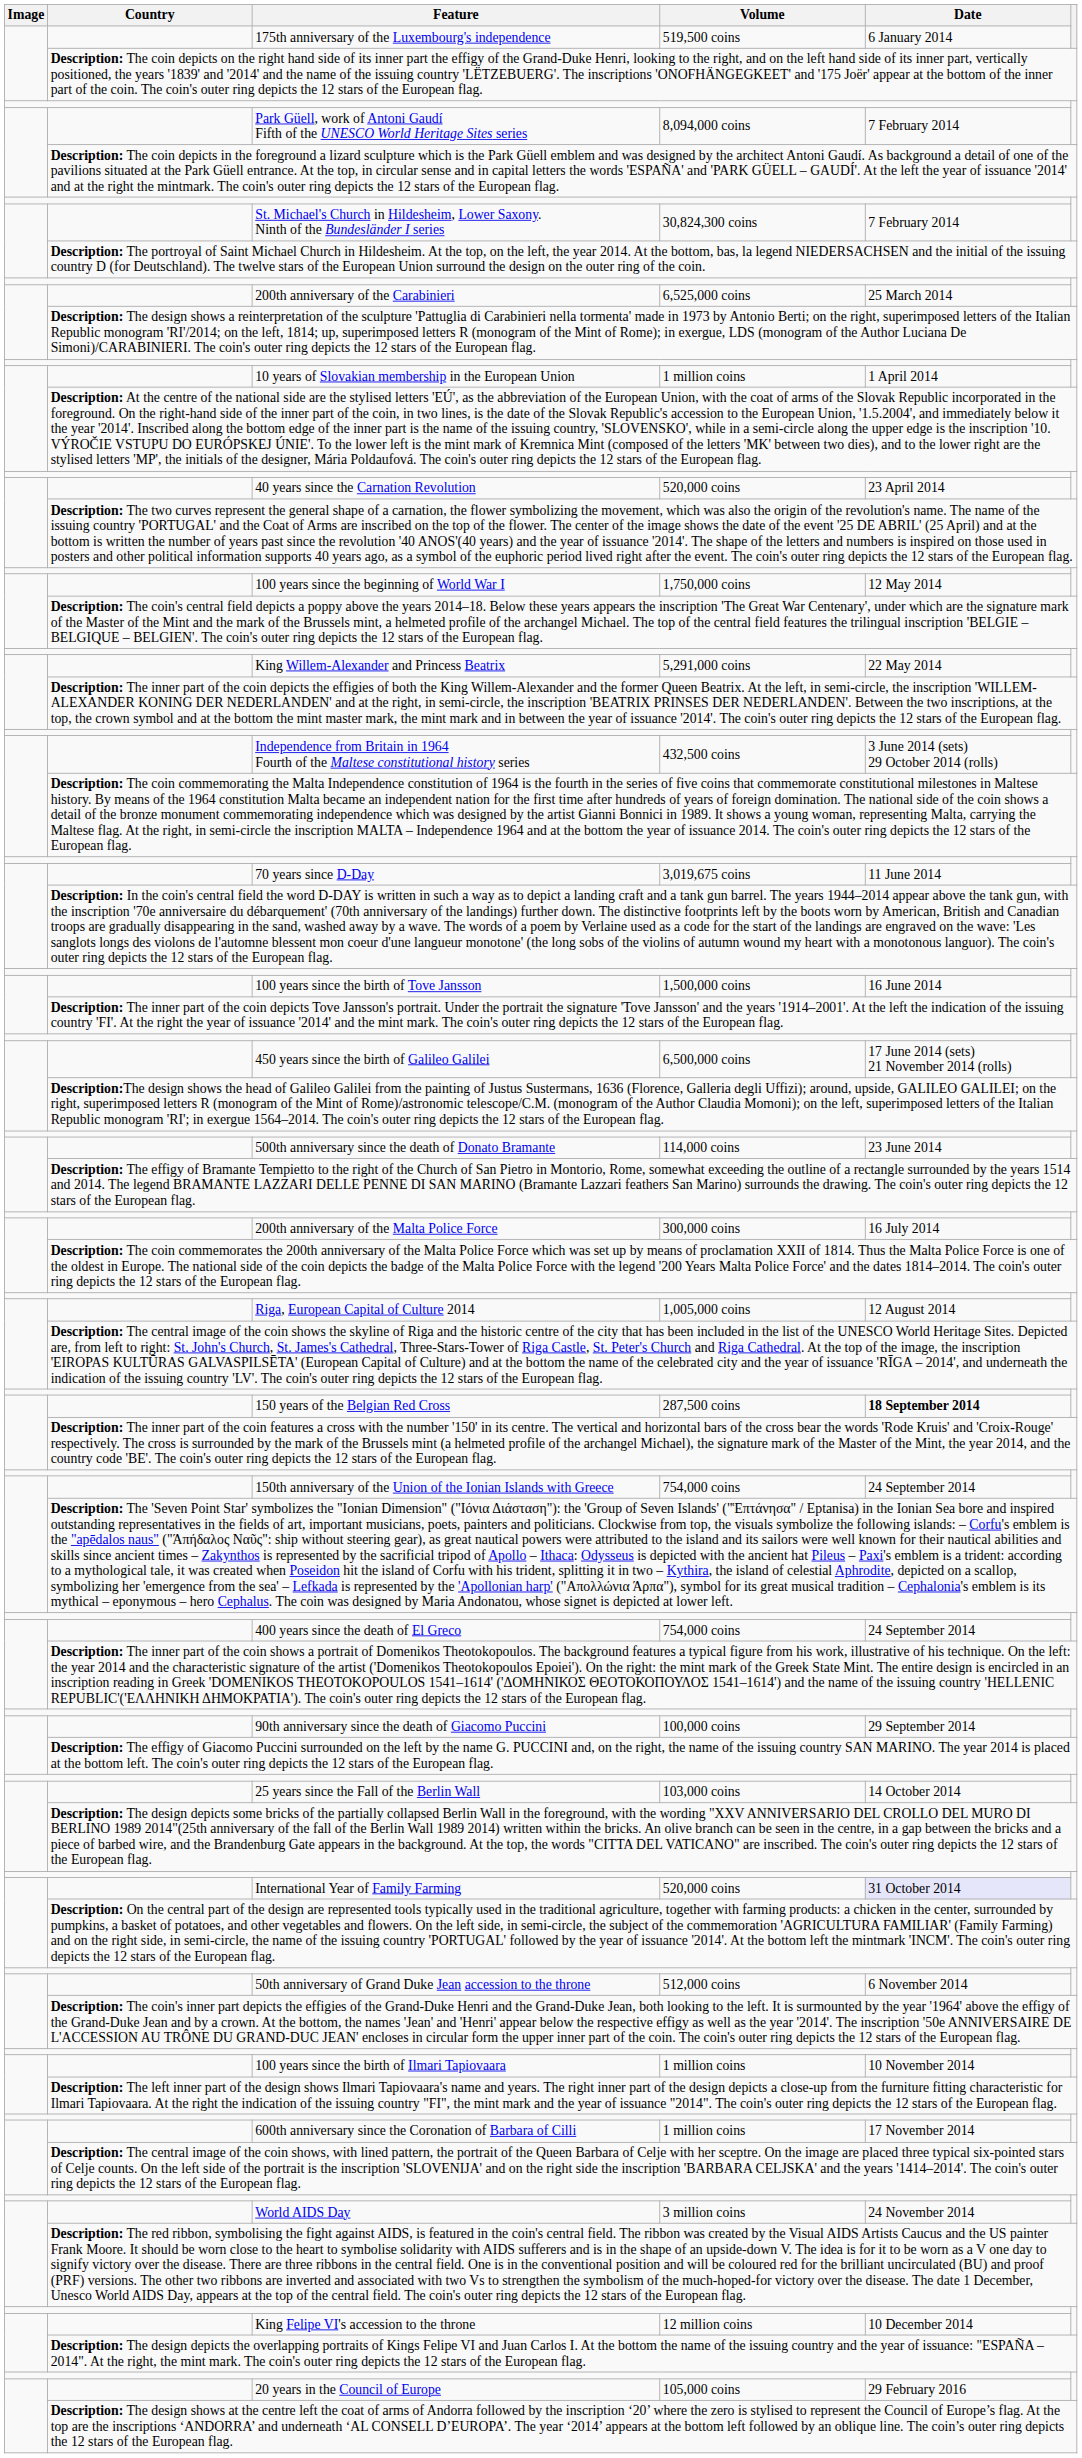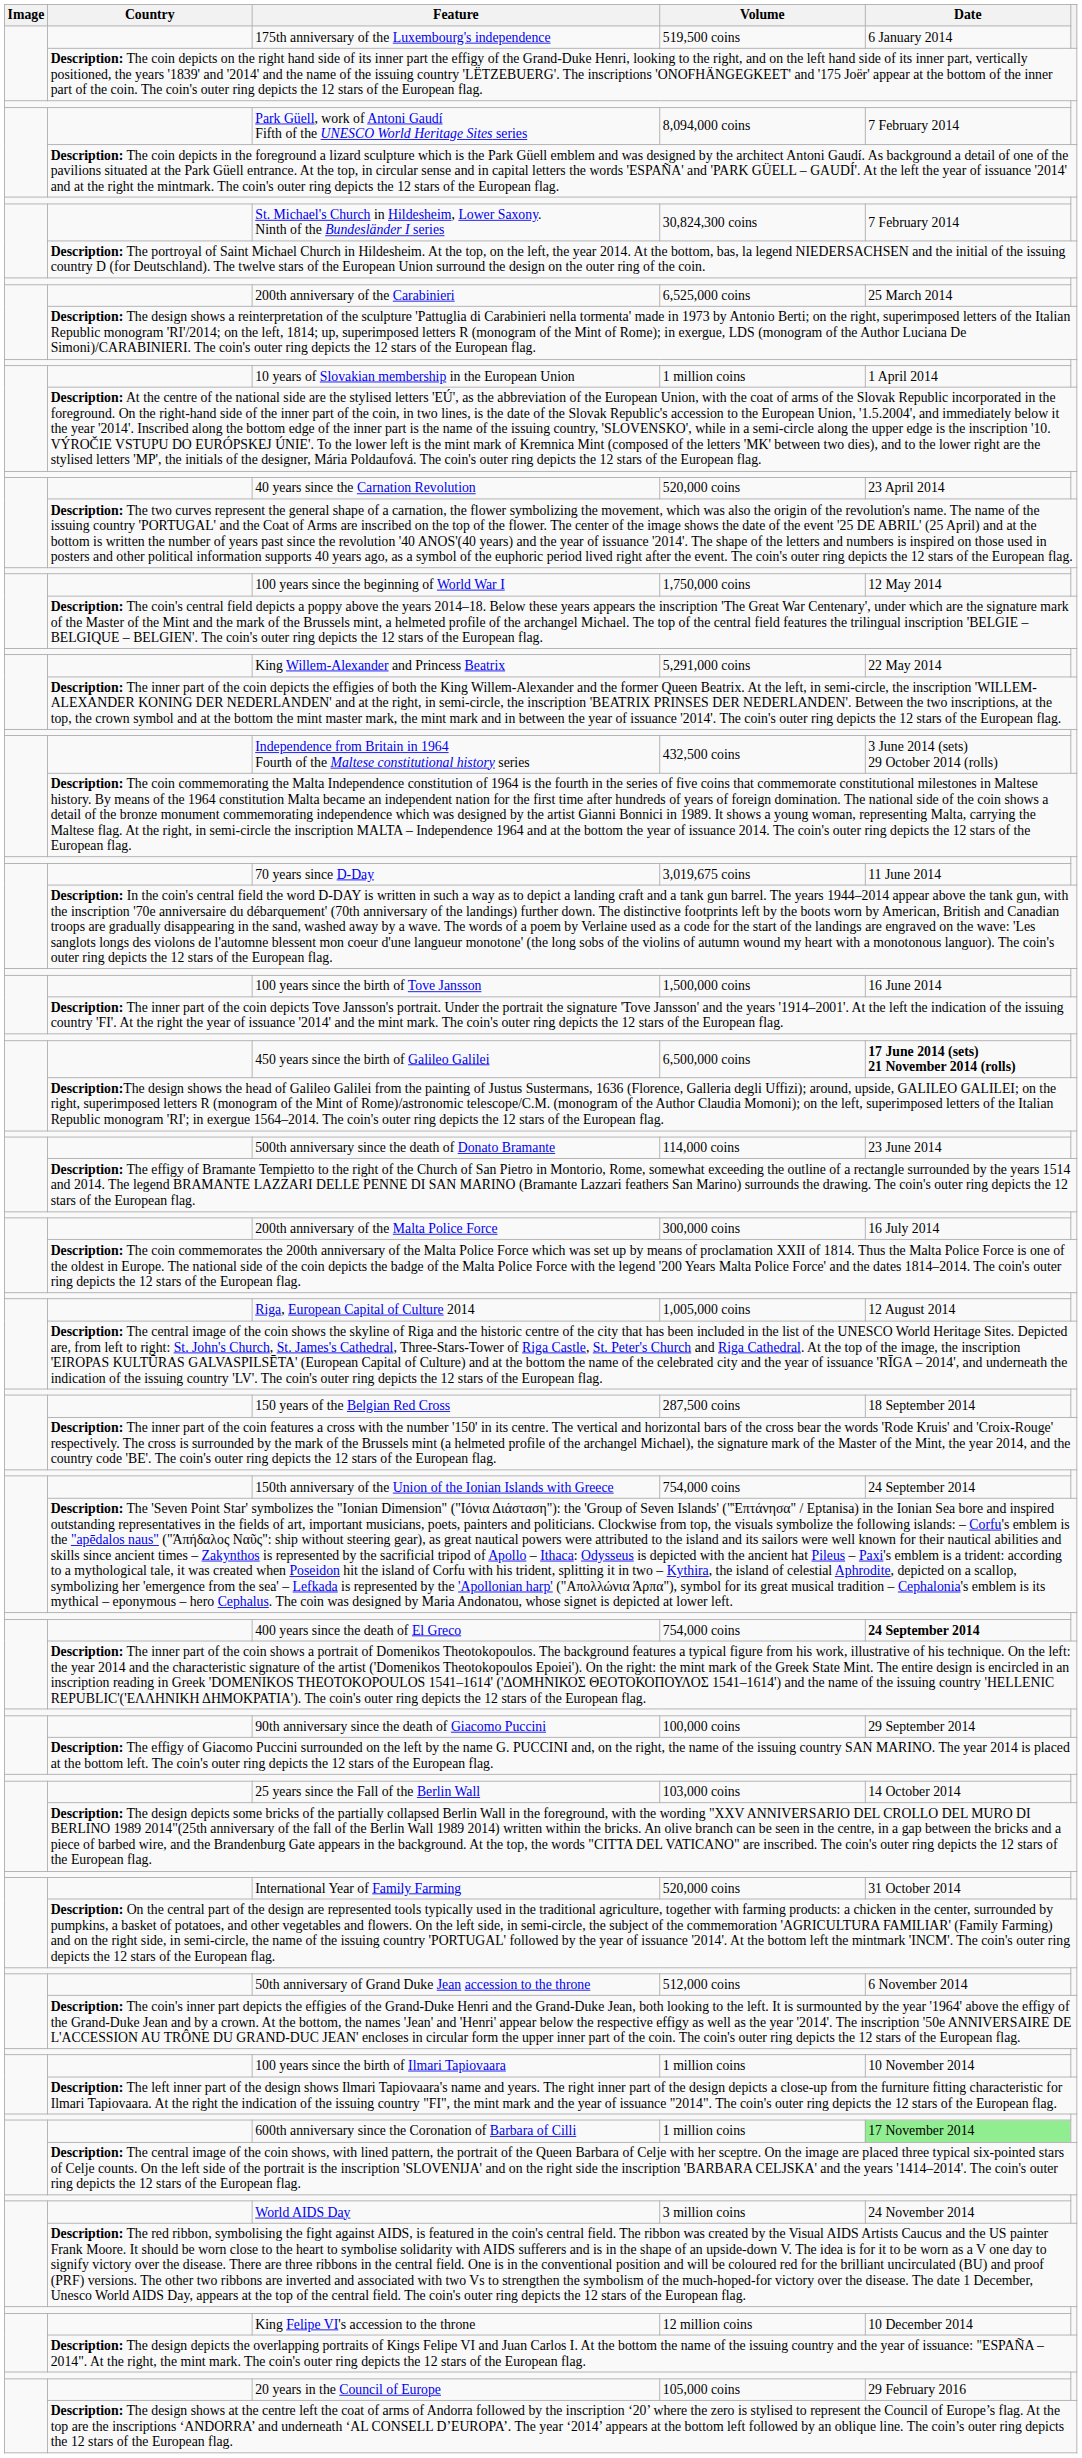(940, 1059) normal -> (942, 1059) bold
(924, 1406) bold -> (922, 1406) normal
(922, 1630) normal -> (924, 1630) bold
(914, 1888) lavender background -> (914, 1888) no background
(921, 2131) no background -> (921, 2131) lightgreen background
